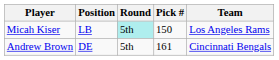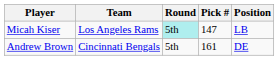columns swapped: (230, 13) <-> (97, 13)
(164, 30) 150 -> (209, 30) 147
